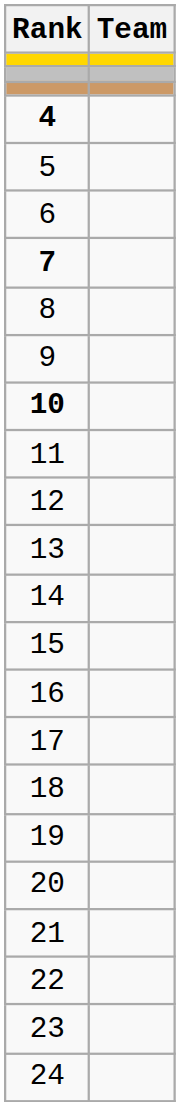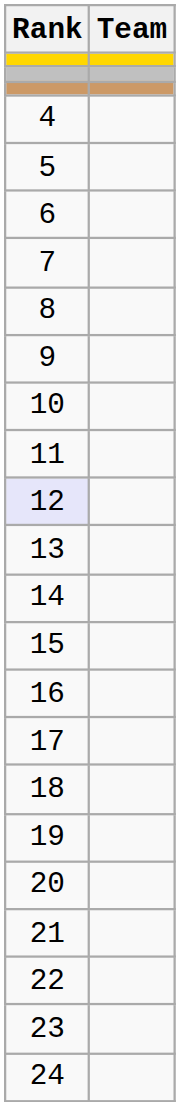(47, 119) bold -> (47, 119) normal
(47, 263) bold -> (47, 263) normal
(47, 406) bold -> (47, 406) normal
(47, 502) no background -> (47, 502) lavender background
